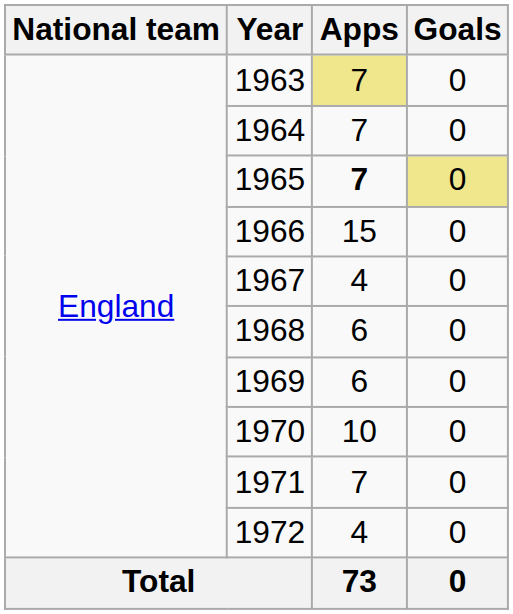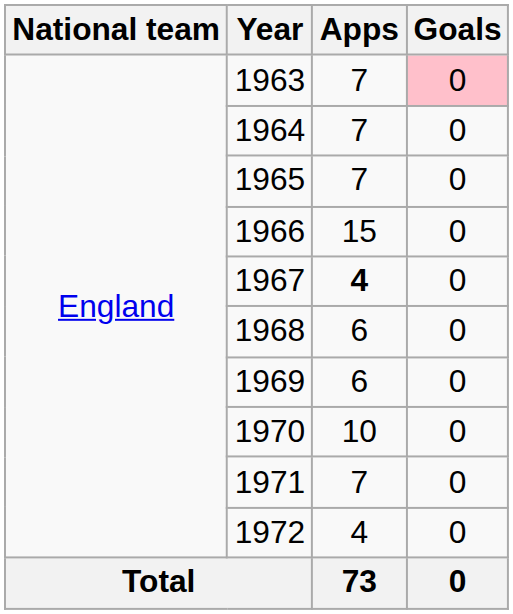(359, 79) khaki background -> (359, 79) no background
(458, 79) no background -> (458, 79) pink background
(359, 180) bold -> (359, 180) normal
(458, 180) khaki background -> (458, 180) no background
(359, 280) normal -> (359, 280) bold
